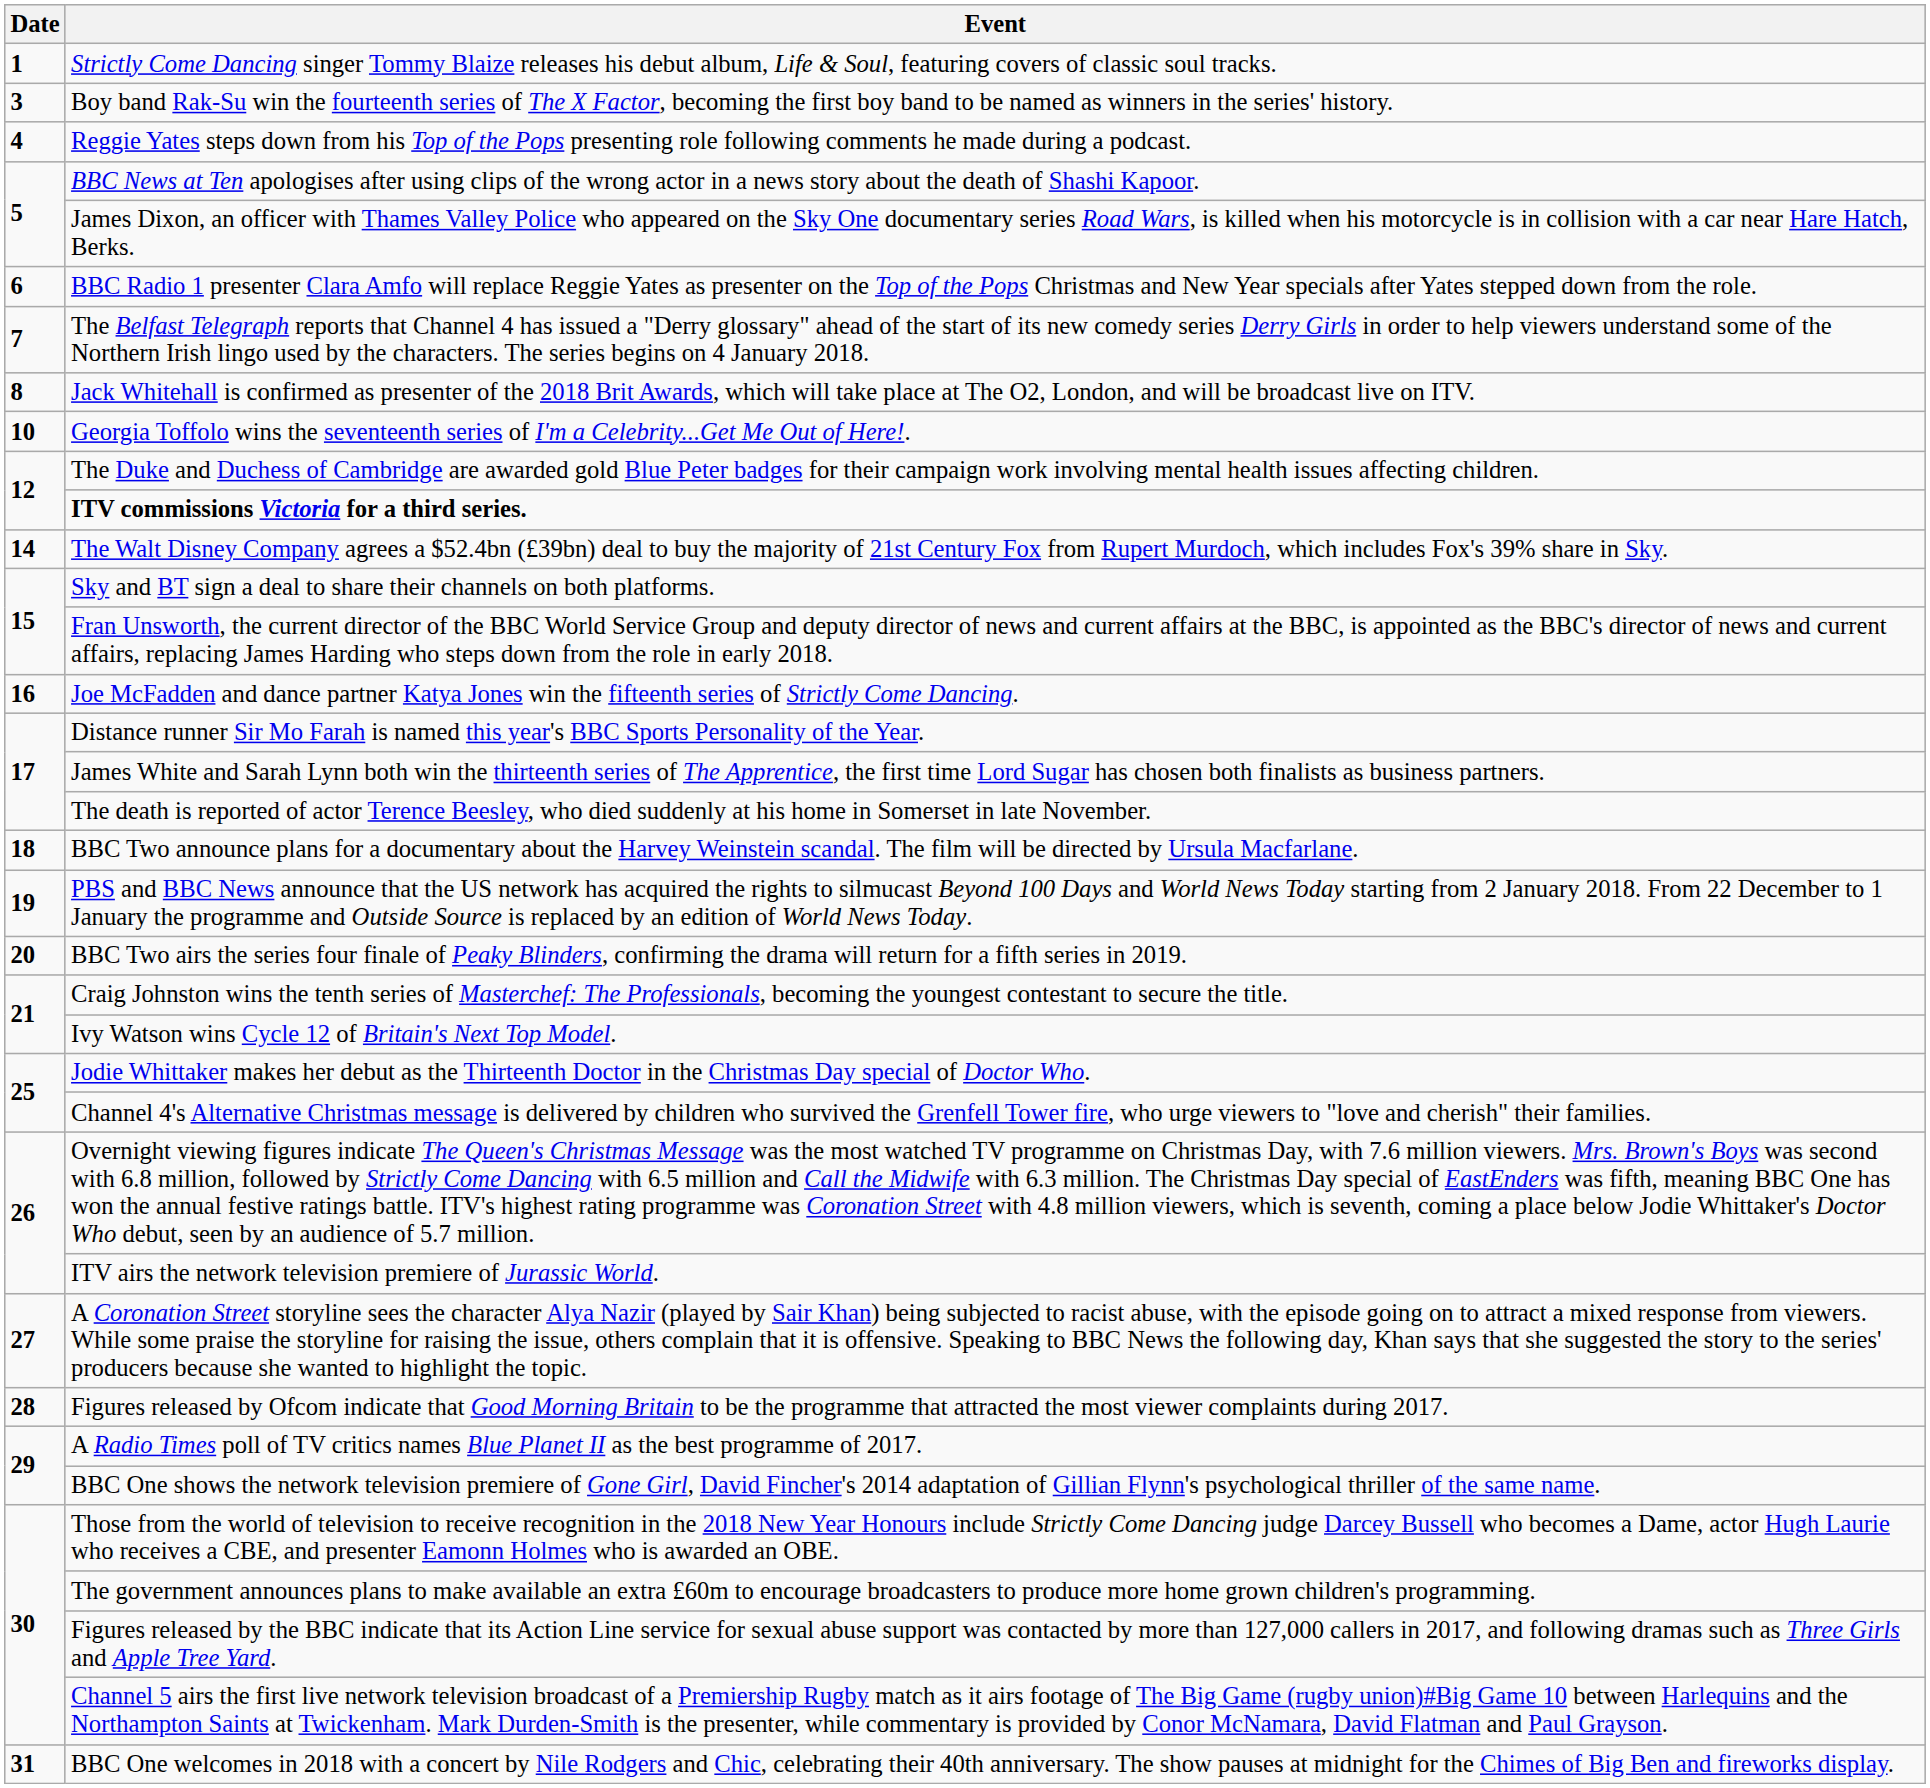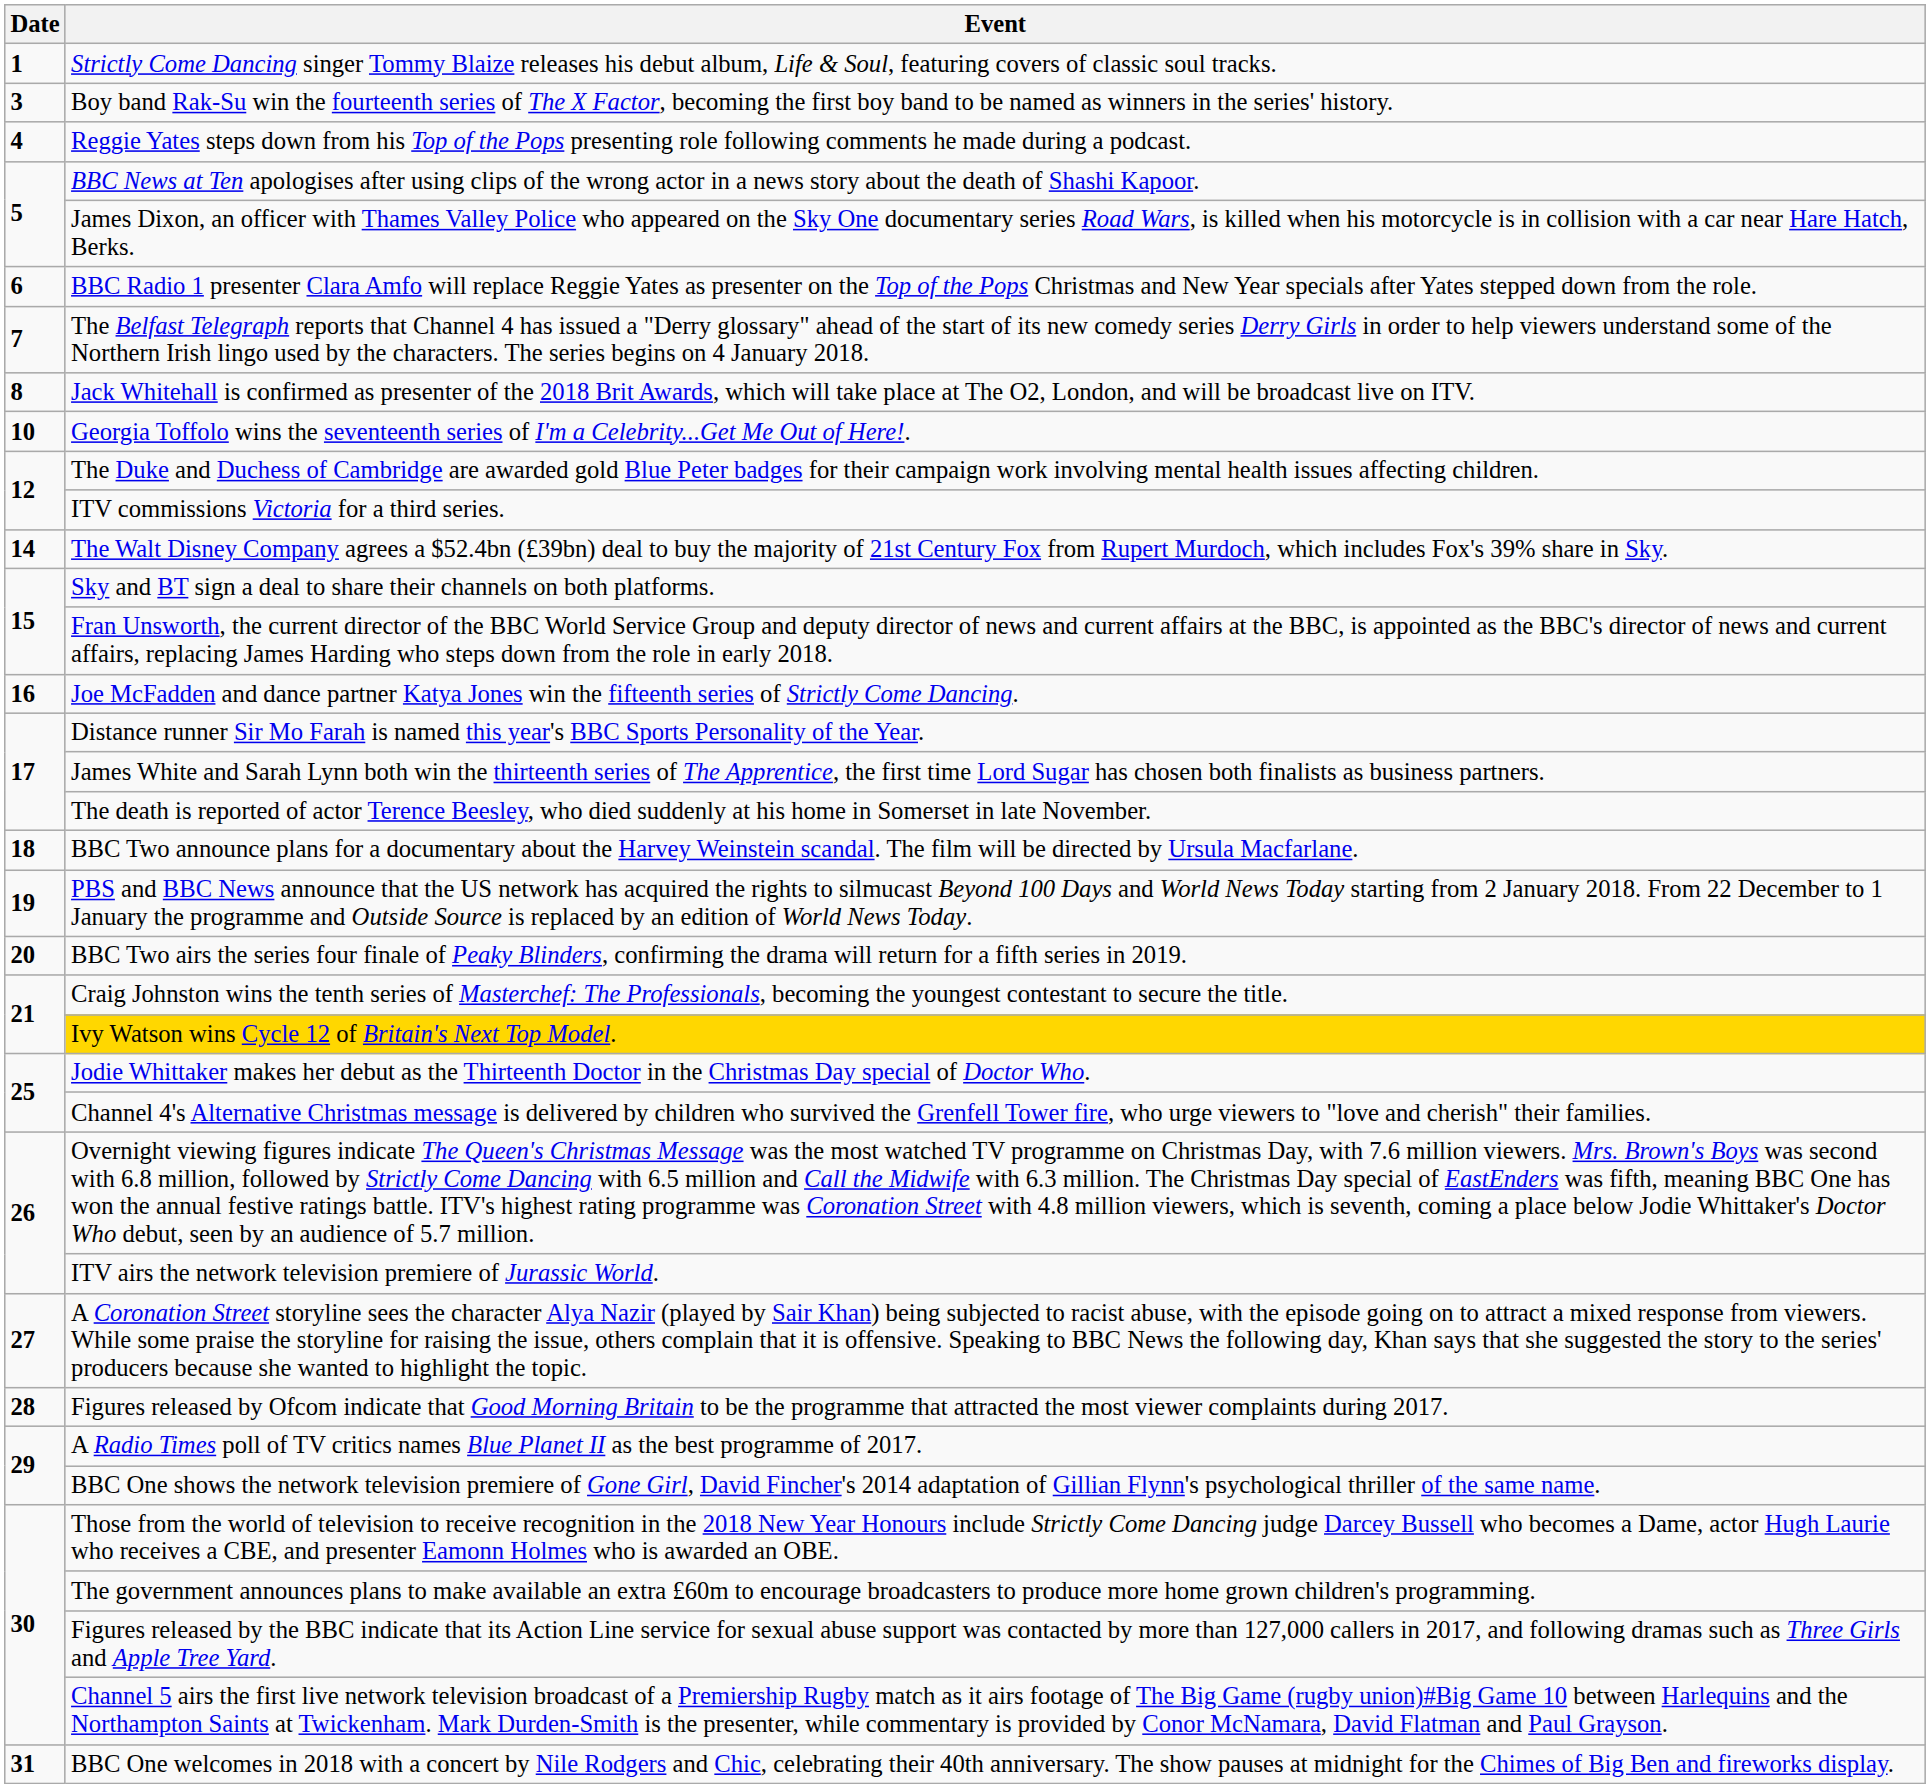(299, 509) bold -> (288, 509) normal
(344, 1033) no background -> (344, 1033) gold background
